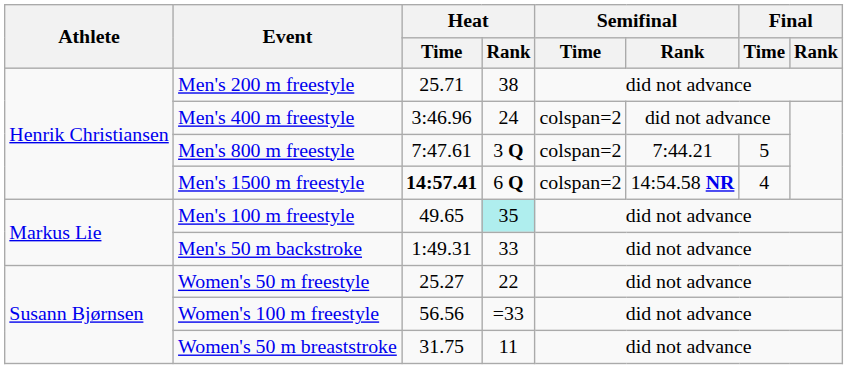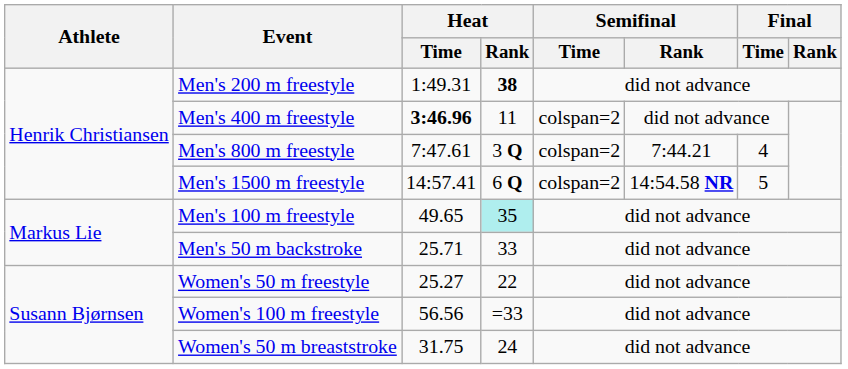(442, 85) 25.71 -> (441, 85) 1:49.31
(508, 85) normal -> (507, 85) bold
(442, 117) normal -> (441, 117) bold
(508, 117) 24 -> (507, 117) 11
(764, 150) 5 -> (763, 150) 4
(442, 183) bold -> (441, 183) normal
(764, 183) 4 -> (763, 183) 5
(442, 248) 1:49.31 -> (441, 248) 25.71
(508, 347) 11 -> (507, 347) 24
